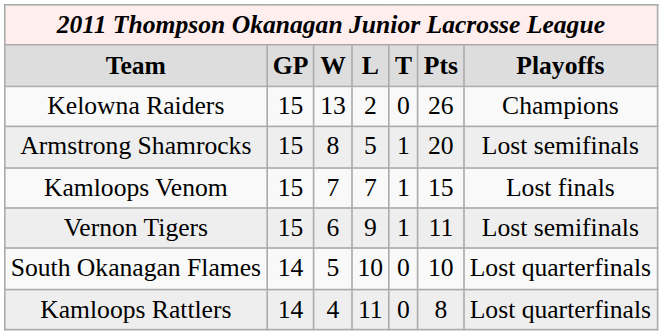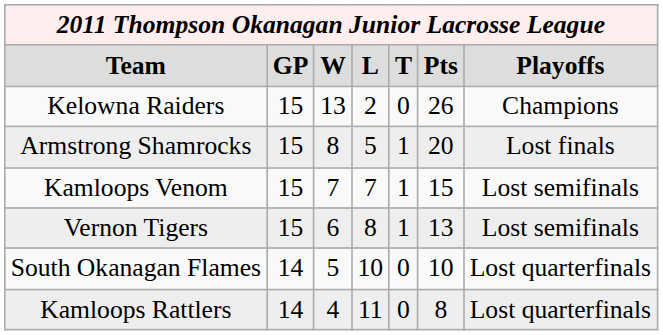(560, 146) Lost semifinals -> (560, 146) Lost finals
(560, 187) Lost finals -> (560, 187) Lost semifinals
(370, 227) 9 -> (370, 227) 8
(441, 227) 11 -> (441, 227) 13
